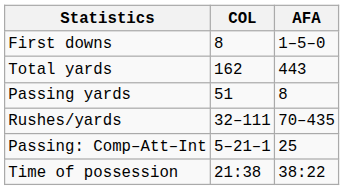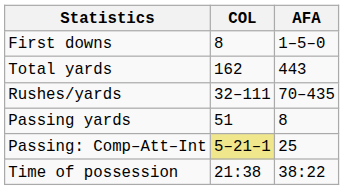rows swapped: (65, 121) <-> (70, 95)
(242, 146) no background -> (242, 146) khaki background
